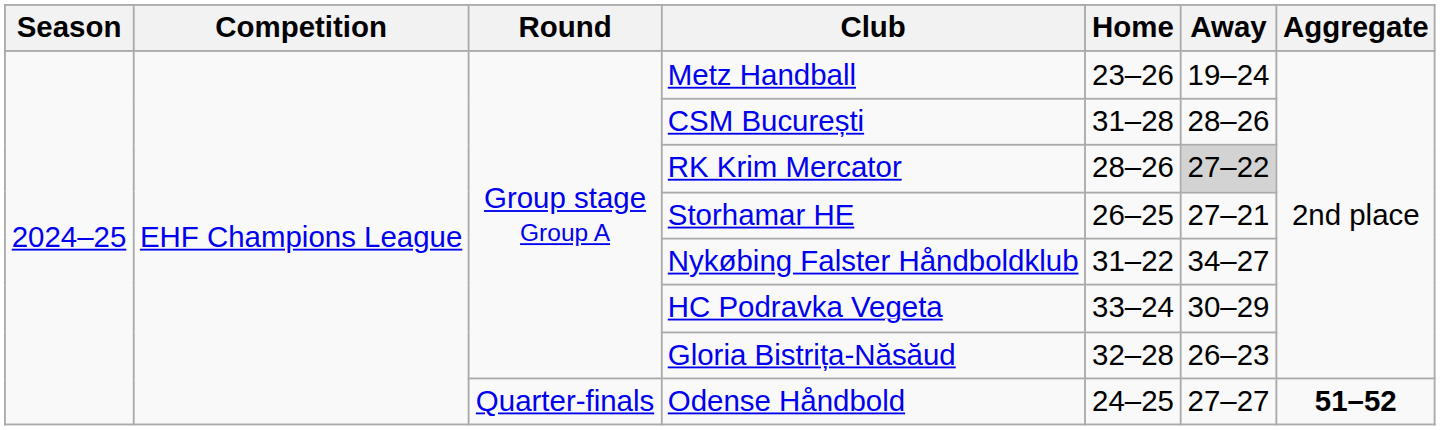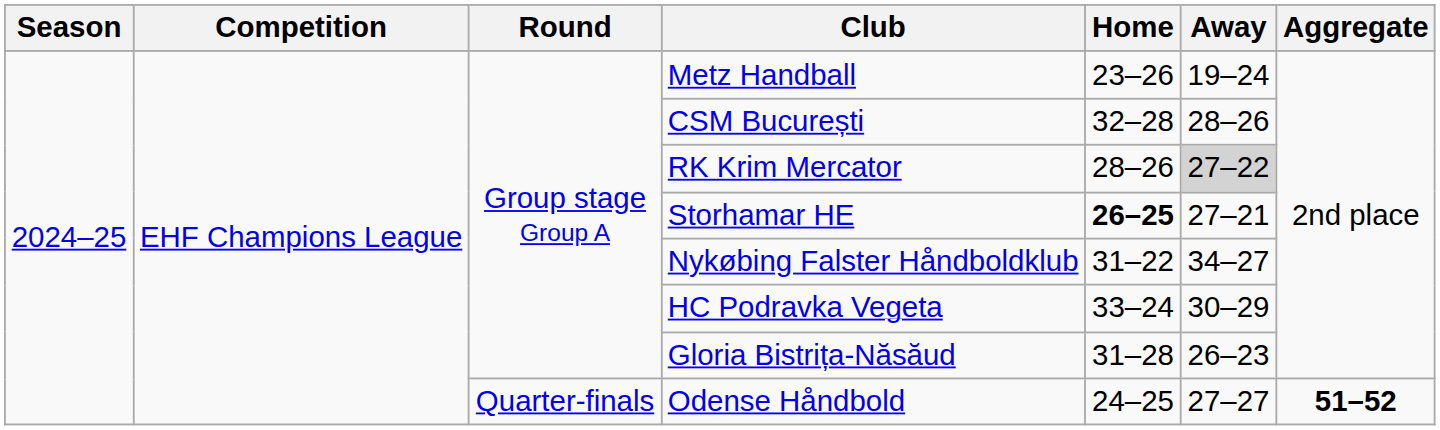(1133, 121) 31–28 -> (1133, 121) 32–28
(1133, 214) normal -> (1133, 214) bold
(1133, 354) 32–28 -> (1133, 354) 31–28
